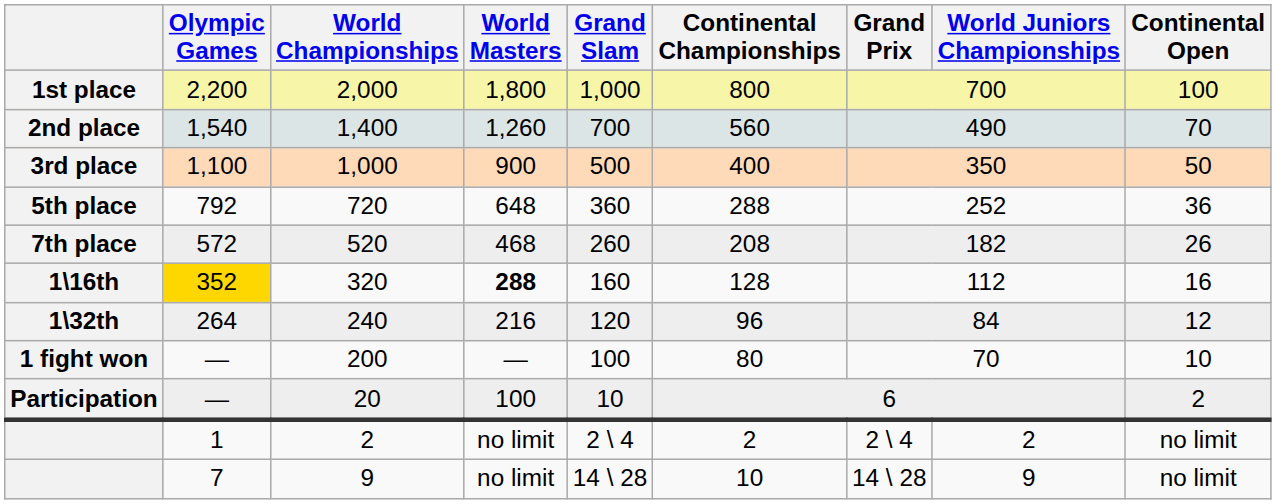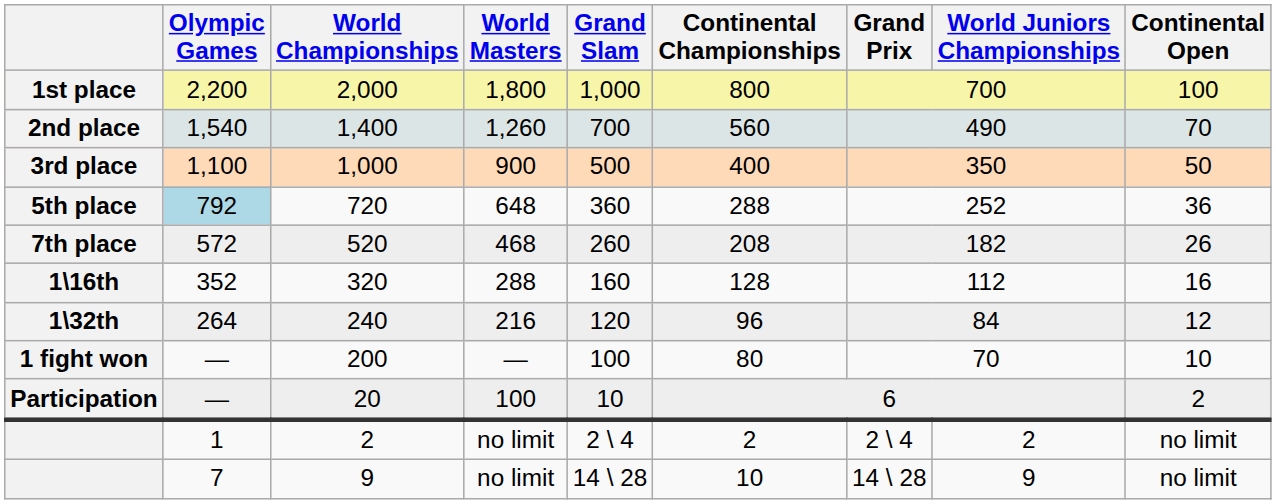(217, 205) no background -> (217, 205) lightblue background
(217, 282) gold background -> (217, 282) no background
(516, 282) bold -> (516, 282) normal
